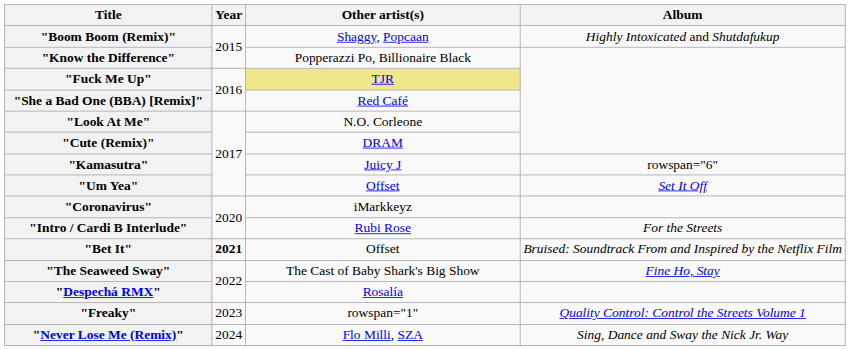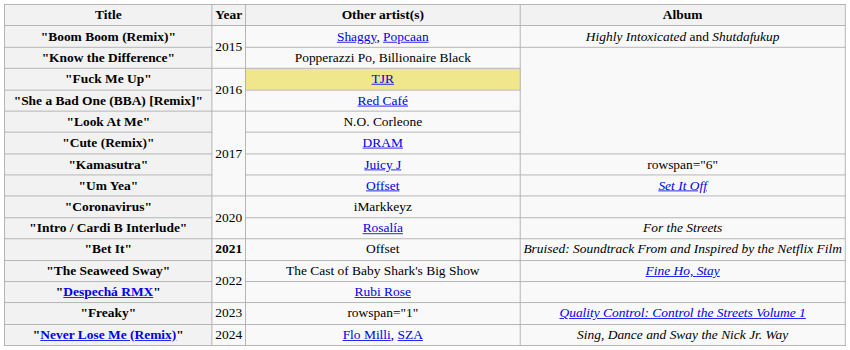(383, 228) Rubi Rose -> (383, 228) Rosalía
(383, 292) Rosalía -> (383, 292) Rubi Rose
